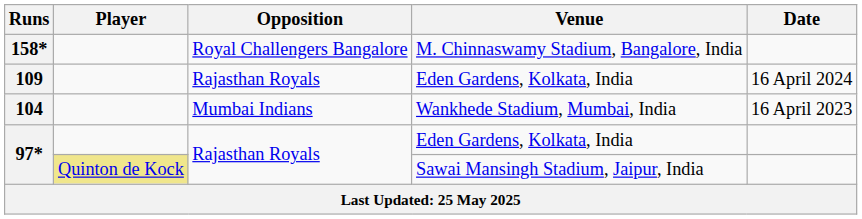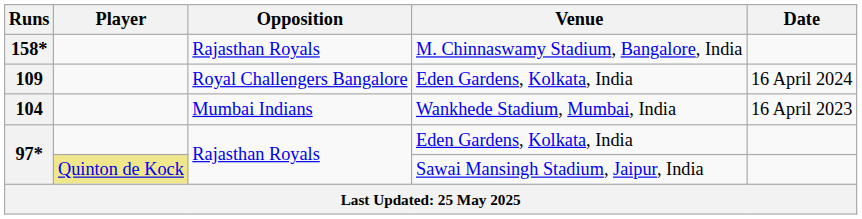(300, 49) Royal Challengers Bangalore -> (256, 49) Rajasthan Royals
(256, 79) Rajasthan Royals -> (300, 79) Royal Challengers Bangalore
